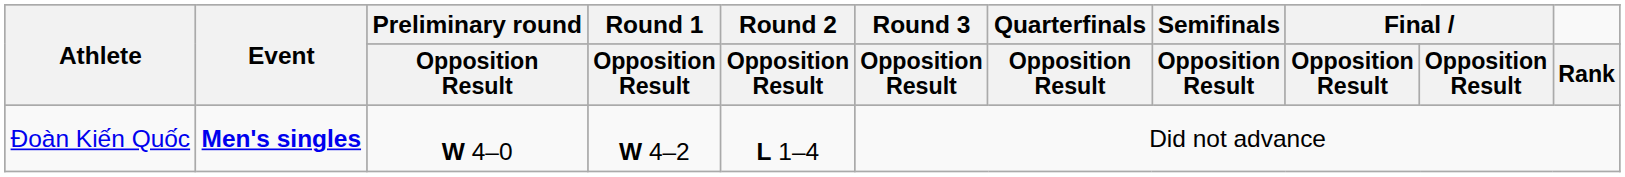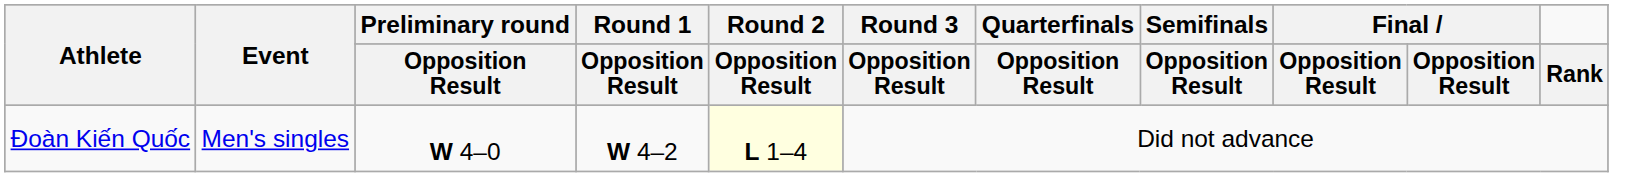(281, 139) bold -> (275, 139) normal
(788, 152) no background -> (776, 152) lightyellow background
